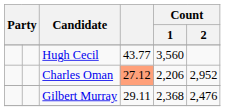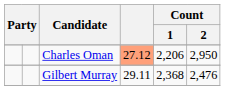- row: (71, 55)
(204, 75) 2,952 -> (204, 55) 2,950
